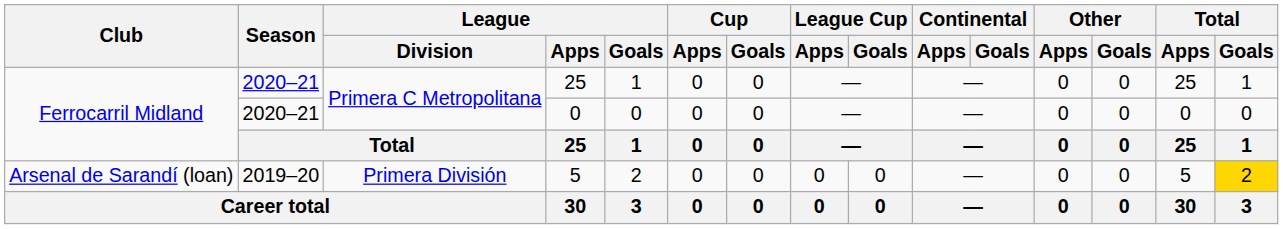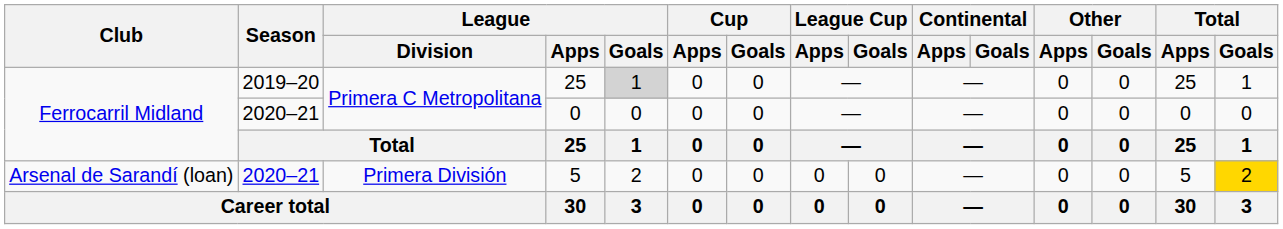(281, 82) 2020–21 -> (281, 82) 2019–20
(636, 82) no background -> (636, 82) lightgrey background
(281, 176) 2019–20 -> (281, 176) 2020–21
